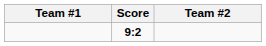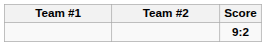columns swapped: (133, 13) <-> (208, 13)
